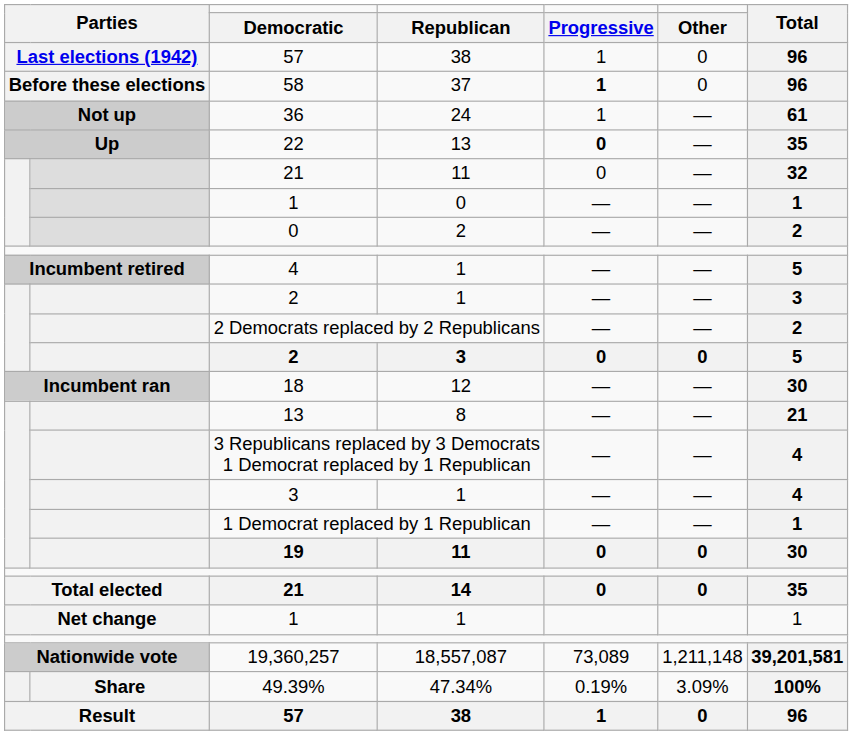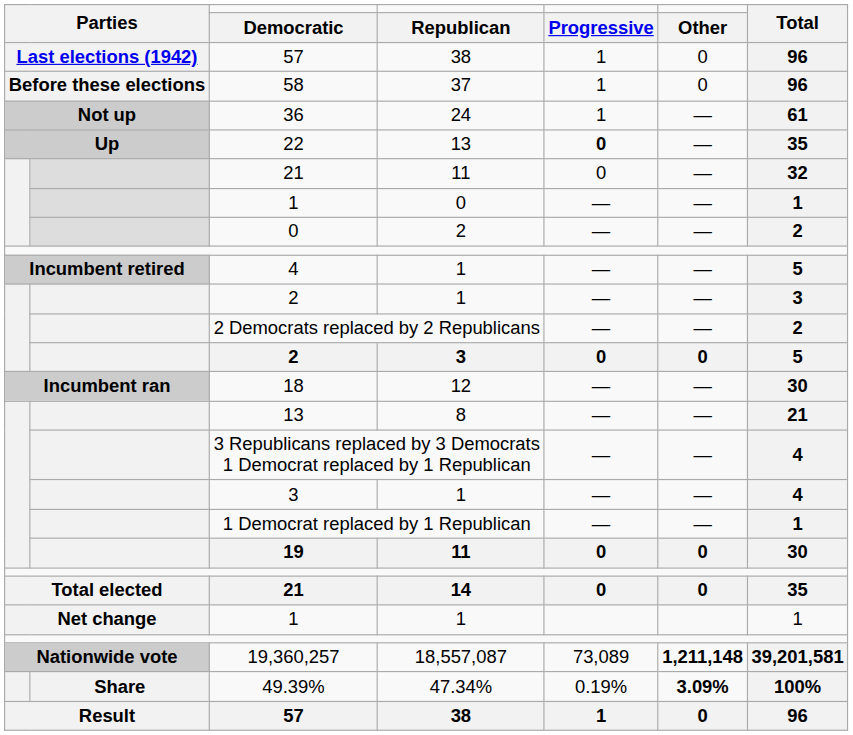(601, 85) bold -> (601, 85) normal
(702, 657) normal -> (703, 657) bold
(702, 686) normal -> (703, 686) bold
